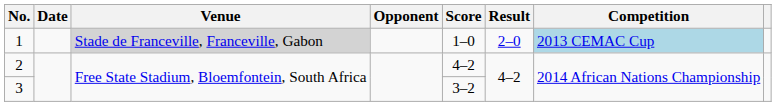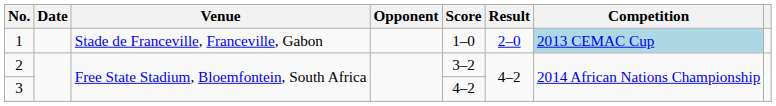(199, 40) lightgrey background -> (199, 40) no background
(464, 64) 4–2 -> (464, 64) 3–2
(464, 88) 3–2 -> (464, 88) 4–2
